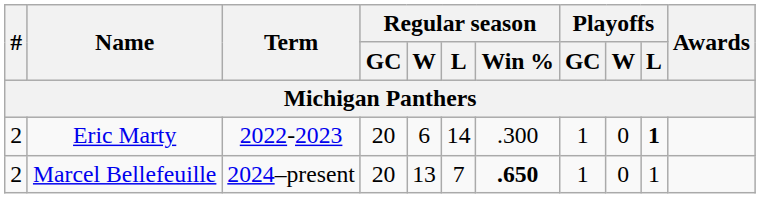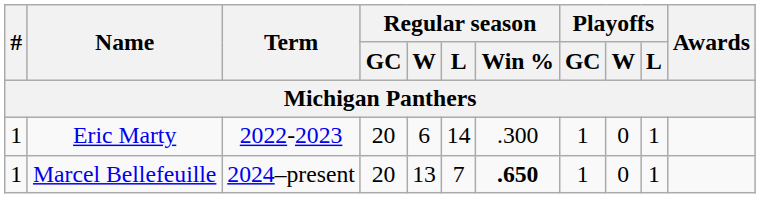(16, 135) 2 -> (16, 135) 1
(654, 135) bold -> (654, 135) normal
(16, 173) 2 -> (16, 173) 1
